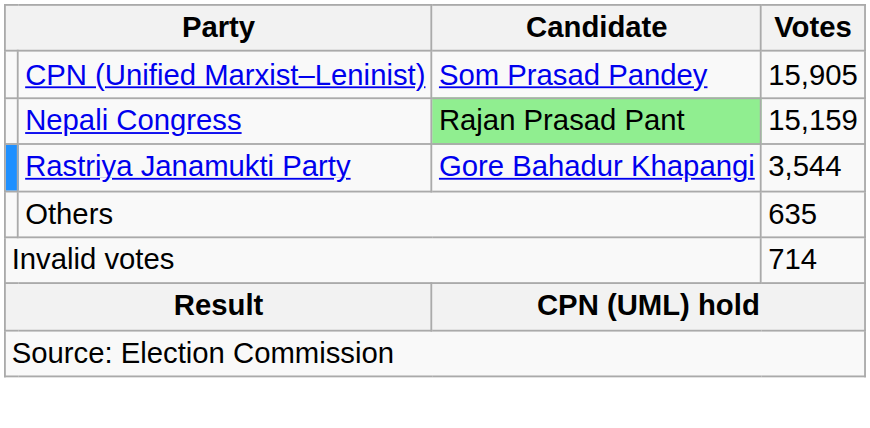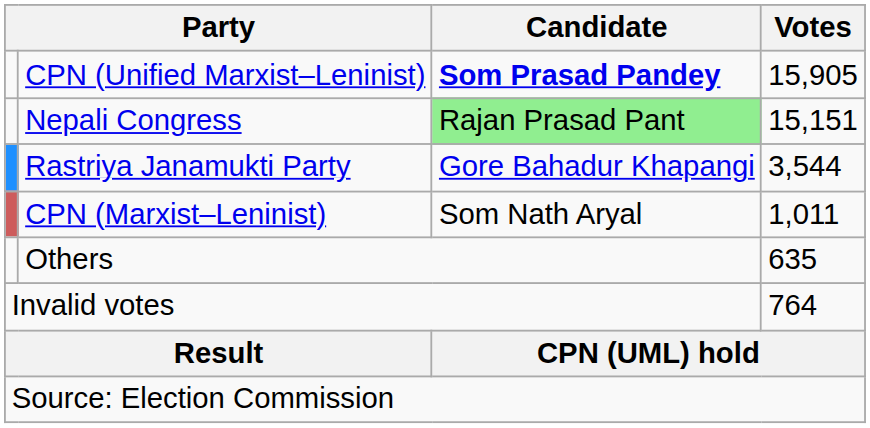(573, 74) normal -> (580, 74) bold
(813, 120) 15,159 -> (813, 120) 15,151
+ row: (176, 213)
(793, 259) 714 -> (793, 306) 764
